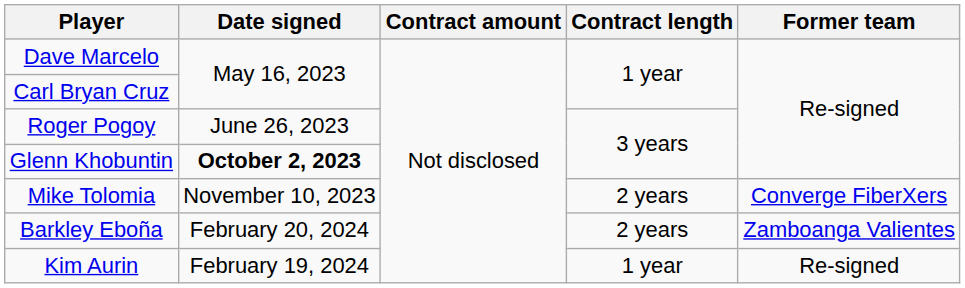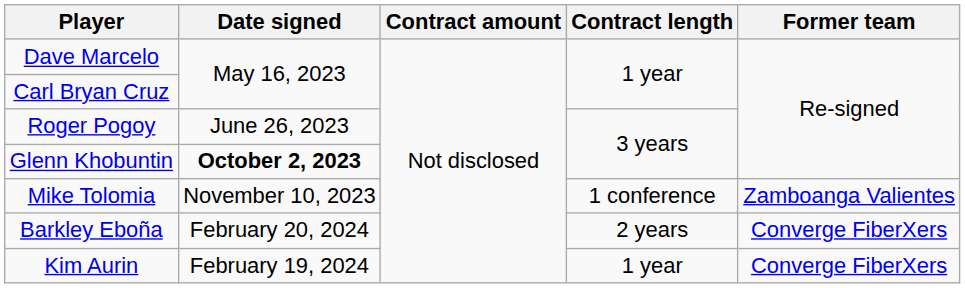(652, 195) 2 years -> (652, 195) 1 conference
(849, 195) Converge FiberXers -> (849, 195) Zamboanga Valientes
(849, 230) Zamboanga Valientes -> (849, 230) Converge FiberXers
(849, 265) Re-signed -> (849, 265) Converge FiberXers
